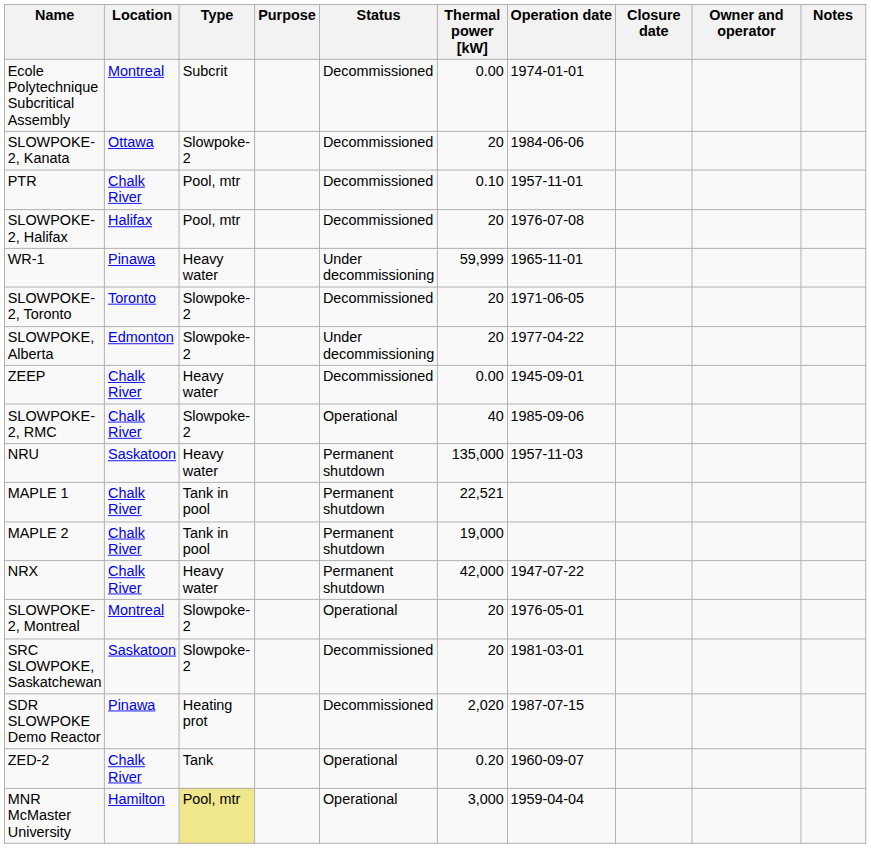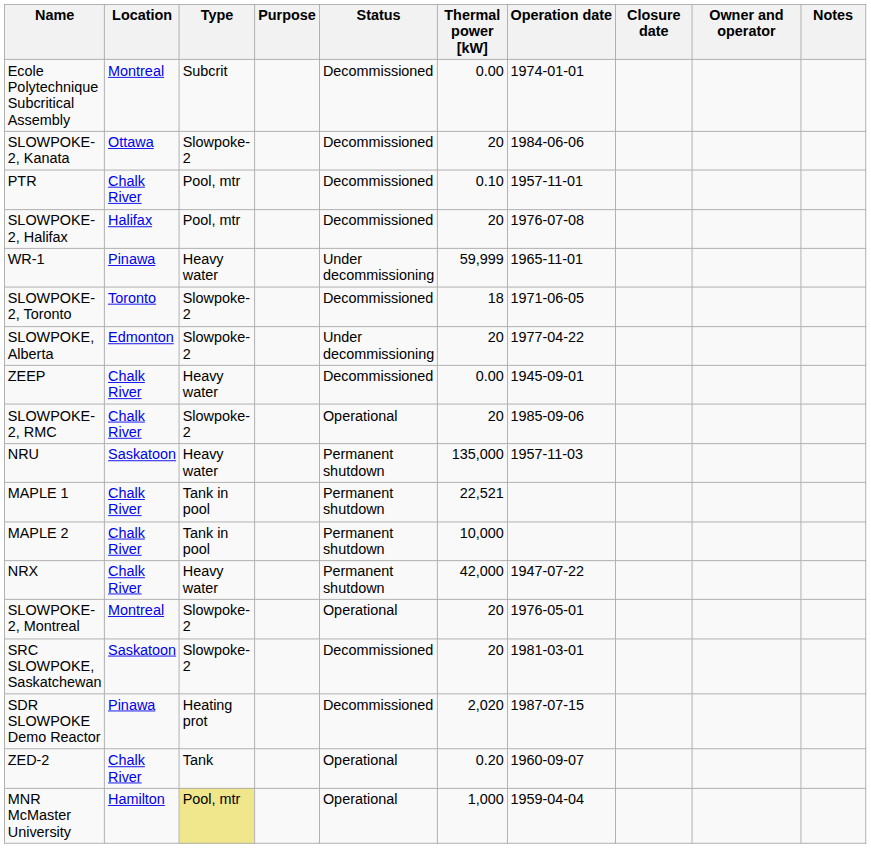(496, 298) 20 -> (496, 298) 18
(496, 415) 40 -> (496, 415) 20
(482, 532) 19,000 -> (482, 532) 10,000
(486, 799) 3,000 -> (486, 799) 1,000
